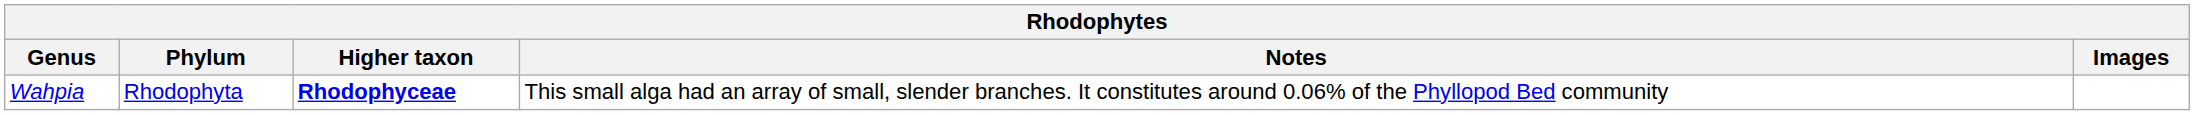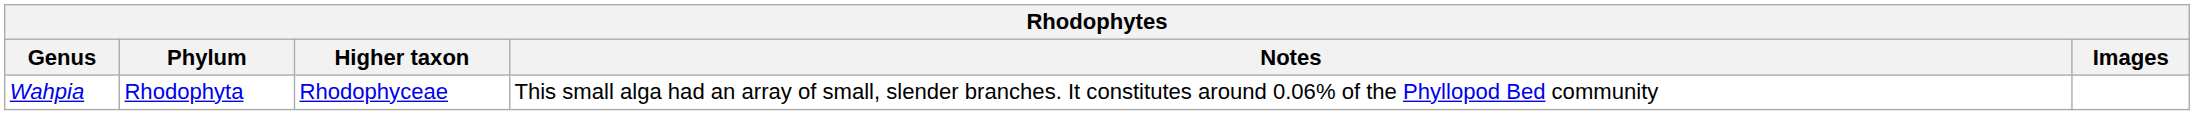(377, 92) bold -> (374, 92) normal
